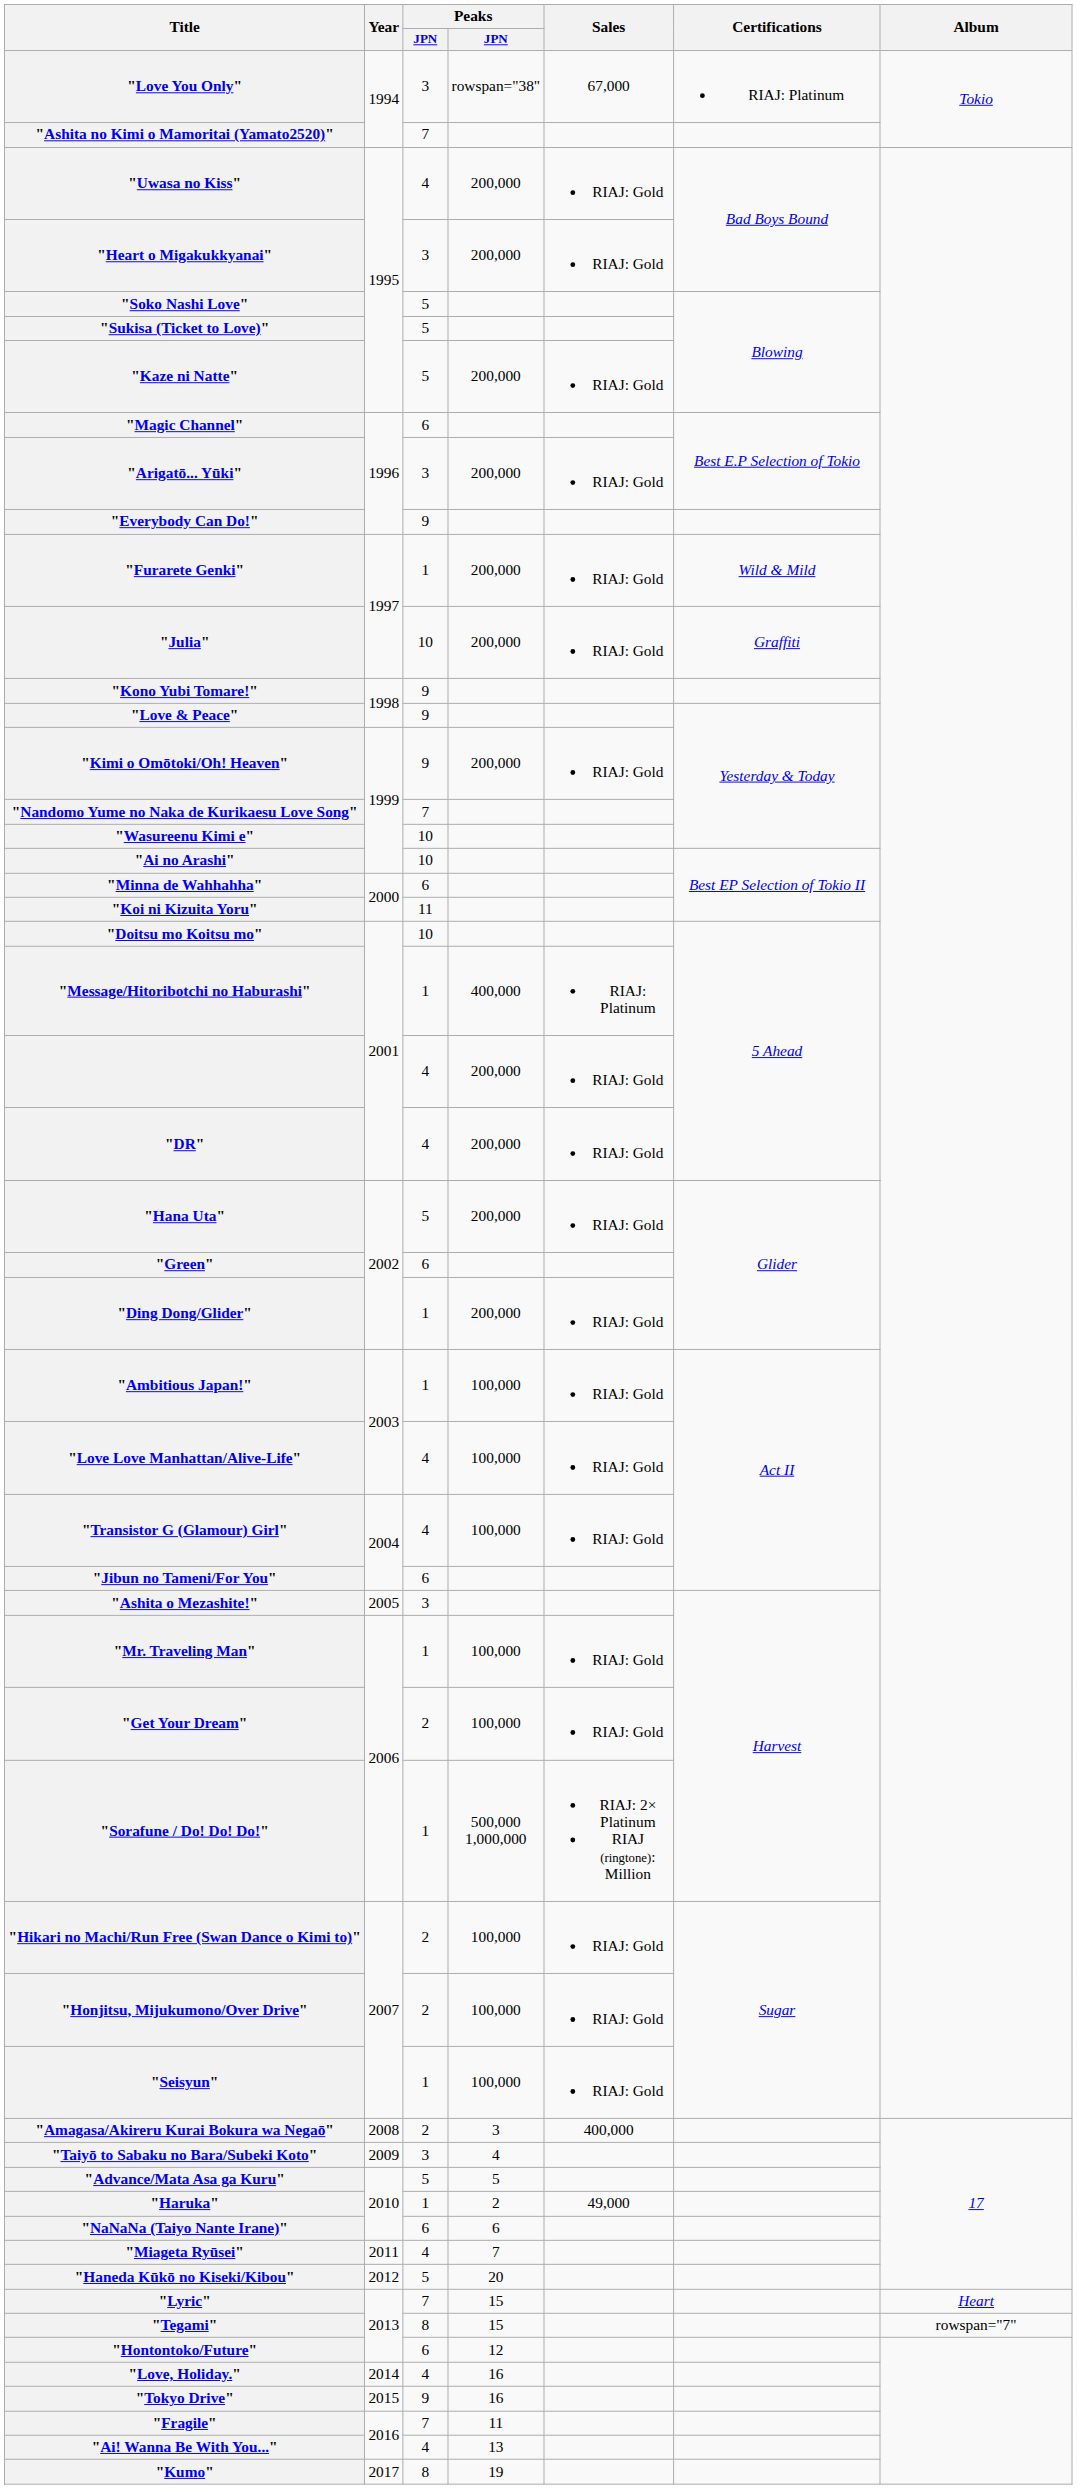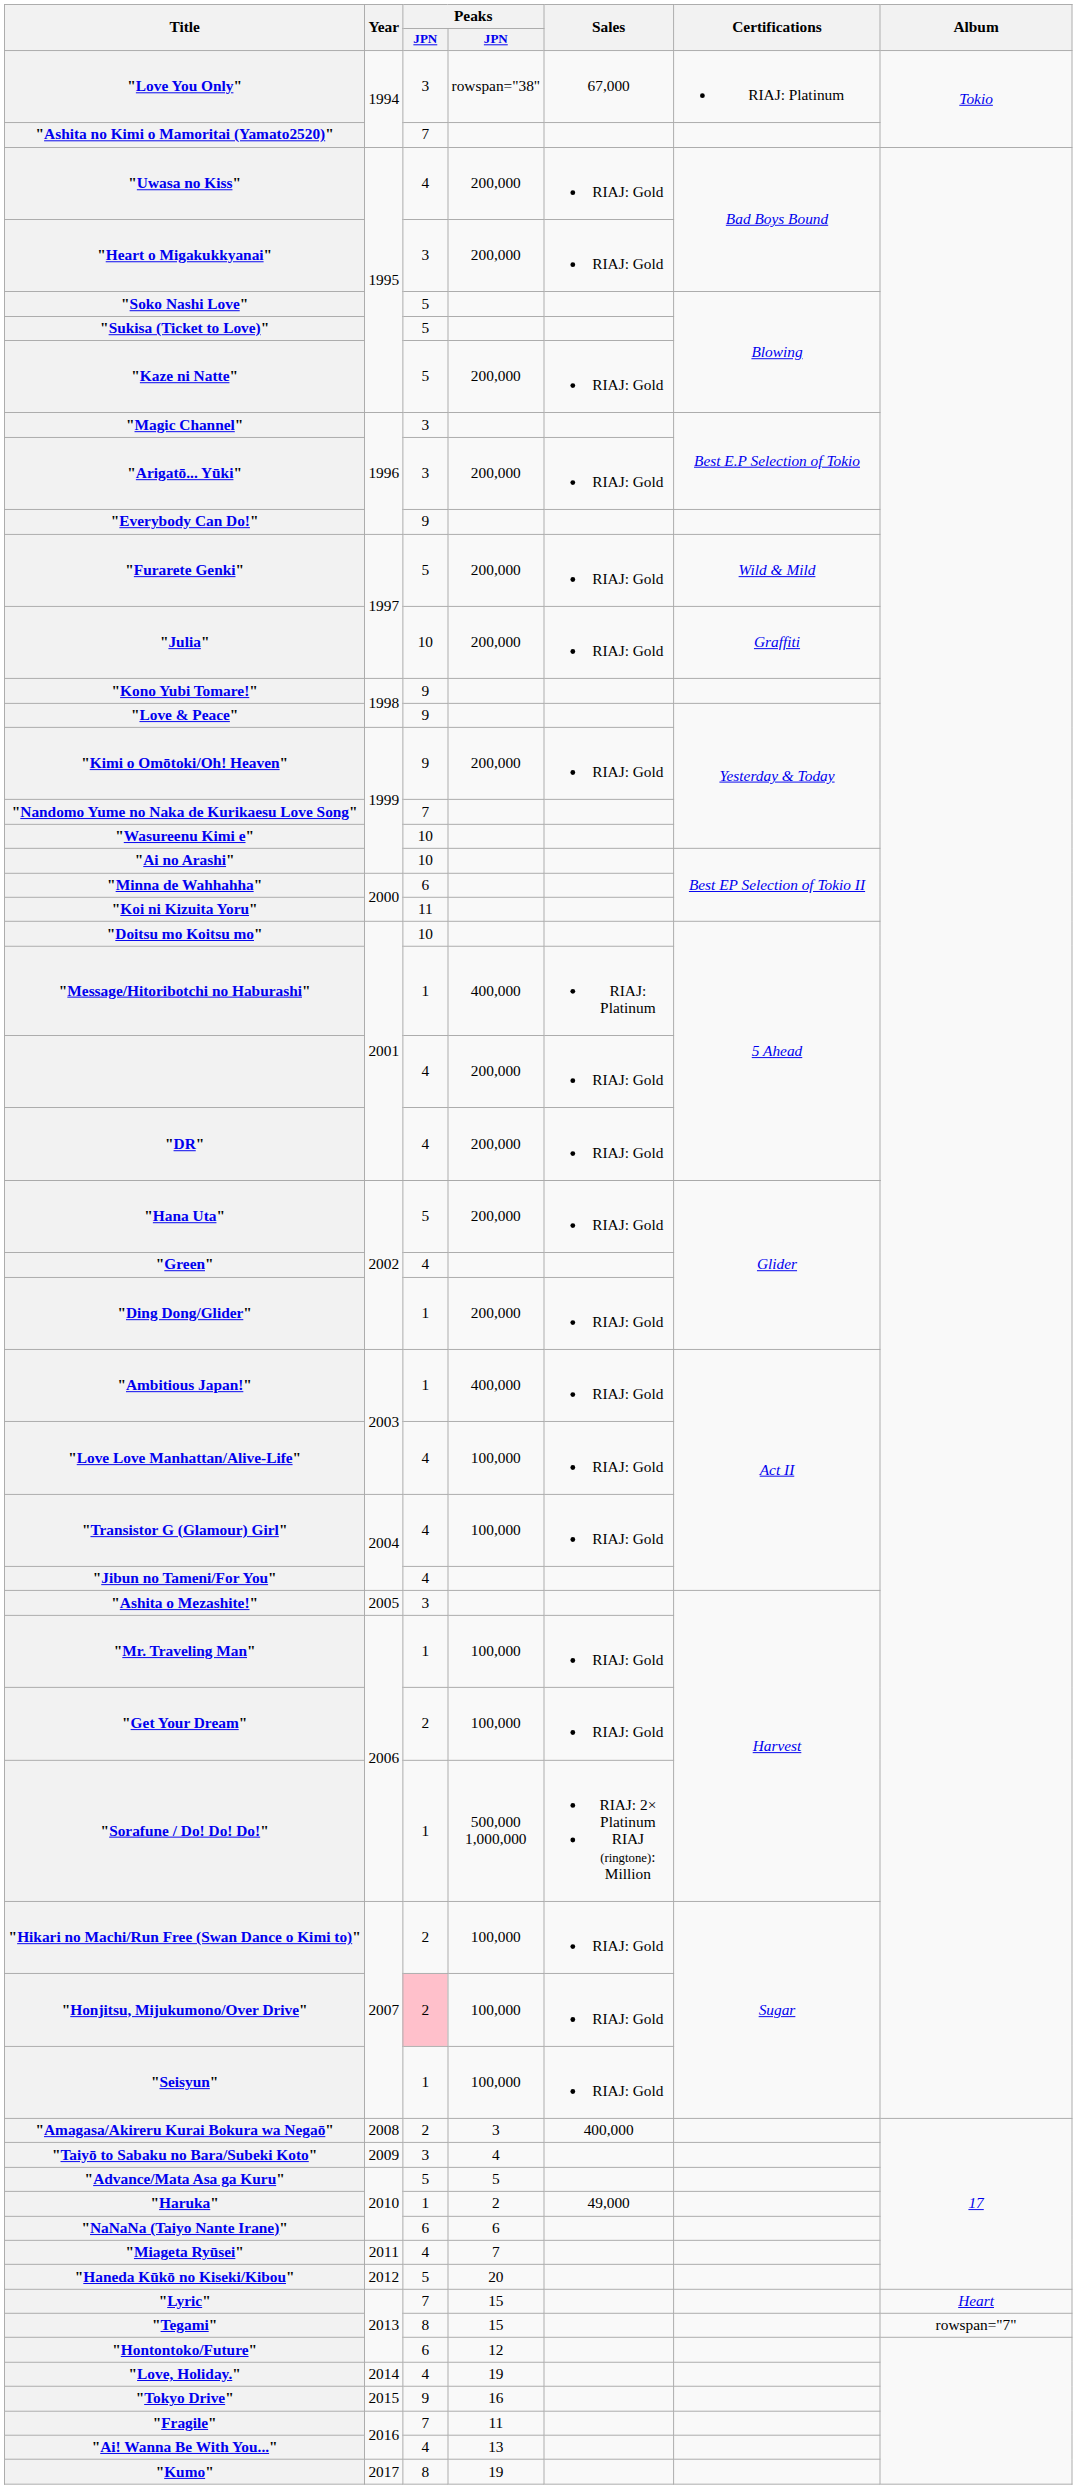(425, 425) 6 -> (425, 425) 3
(425, 570) 1 -> (425, 570) 5
(425, 1264) 6 -> (425, 1264) 4
(496, 1385) 100,000 -> (496, 1385) 400,000
(425, 1578) 6 -> (425, 1578) 4
(425, 2009) no background -> (425, 2009) pink background
(496, 2374) 16 -> (496, 2374) 19
